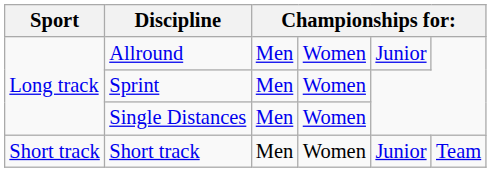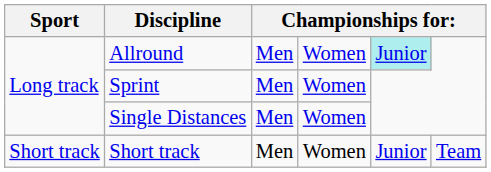(401, 53) no background -> (401, 53) paleturquoise background
